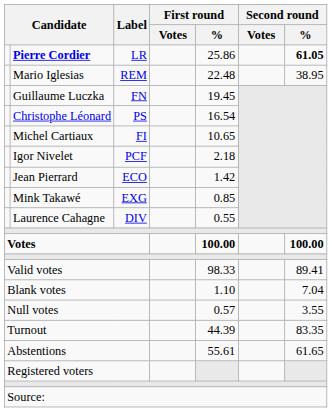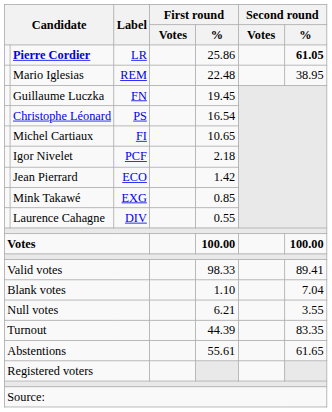(224, 310) 0.57 -> (224, 310) 6.21
